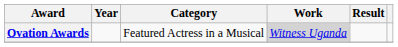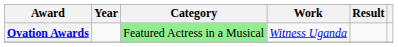(194, 32) no background -> (194, 32) lightgreen background
(308, 32) lightgrey background -> (308, 32) no background
